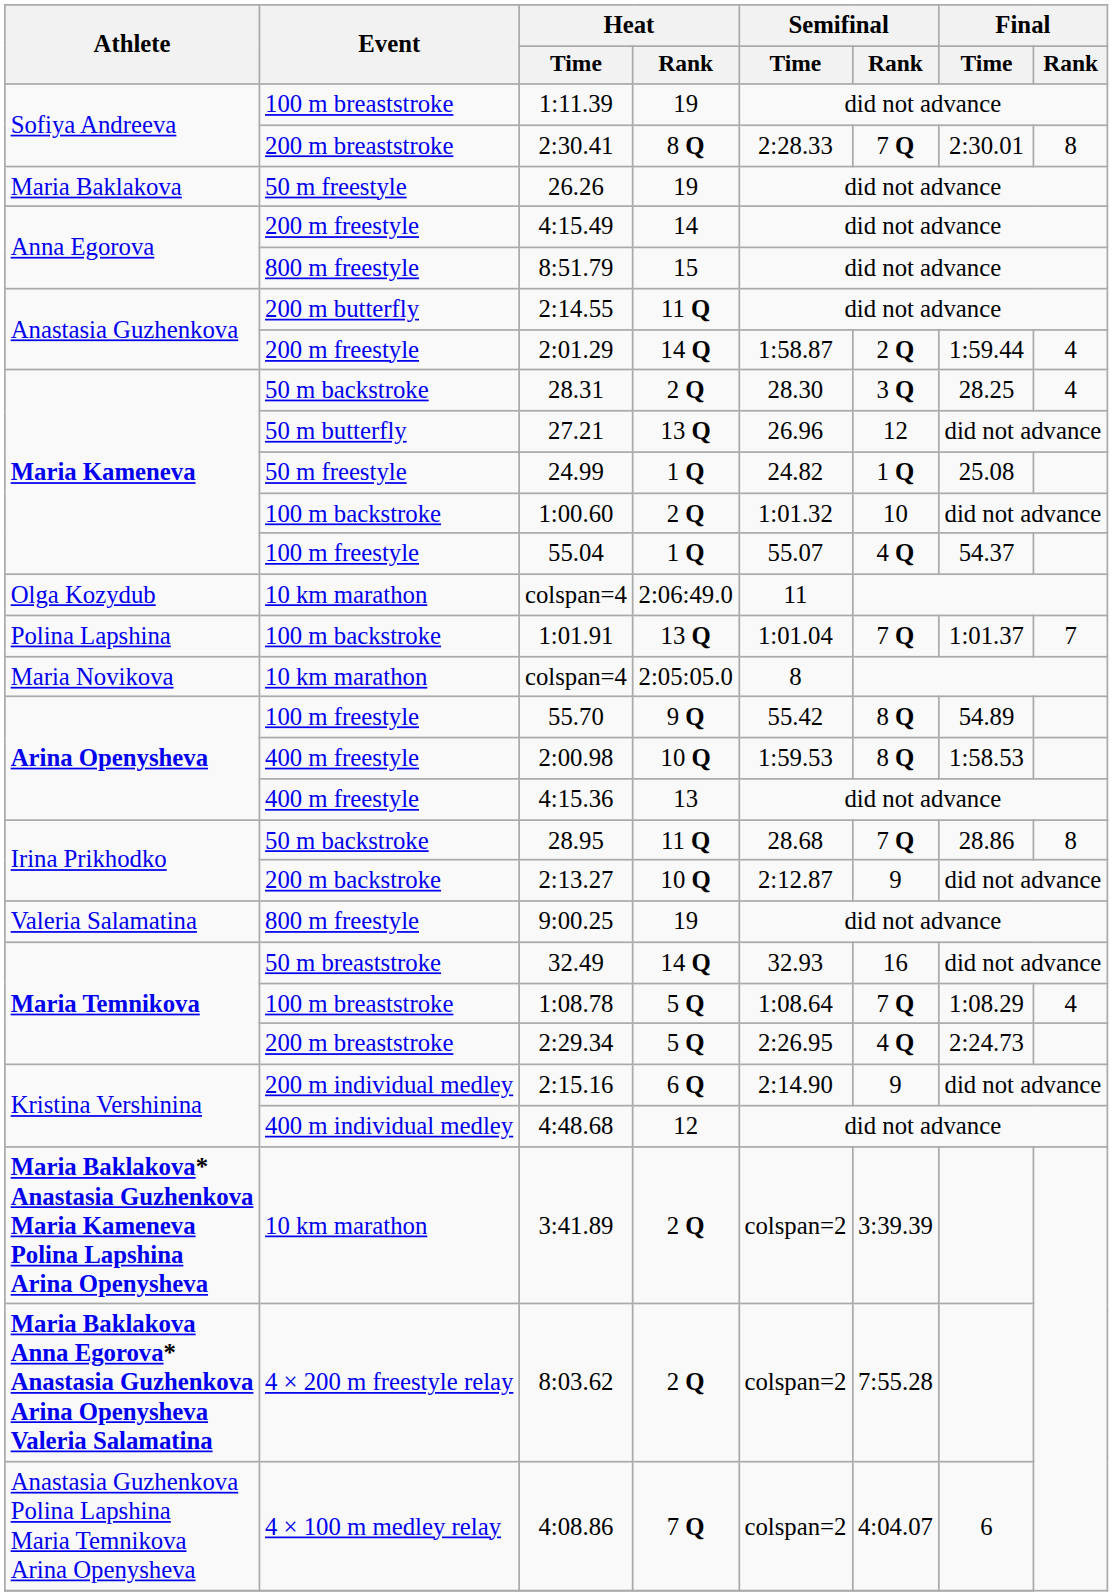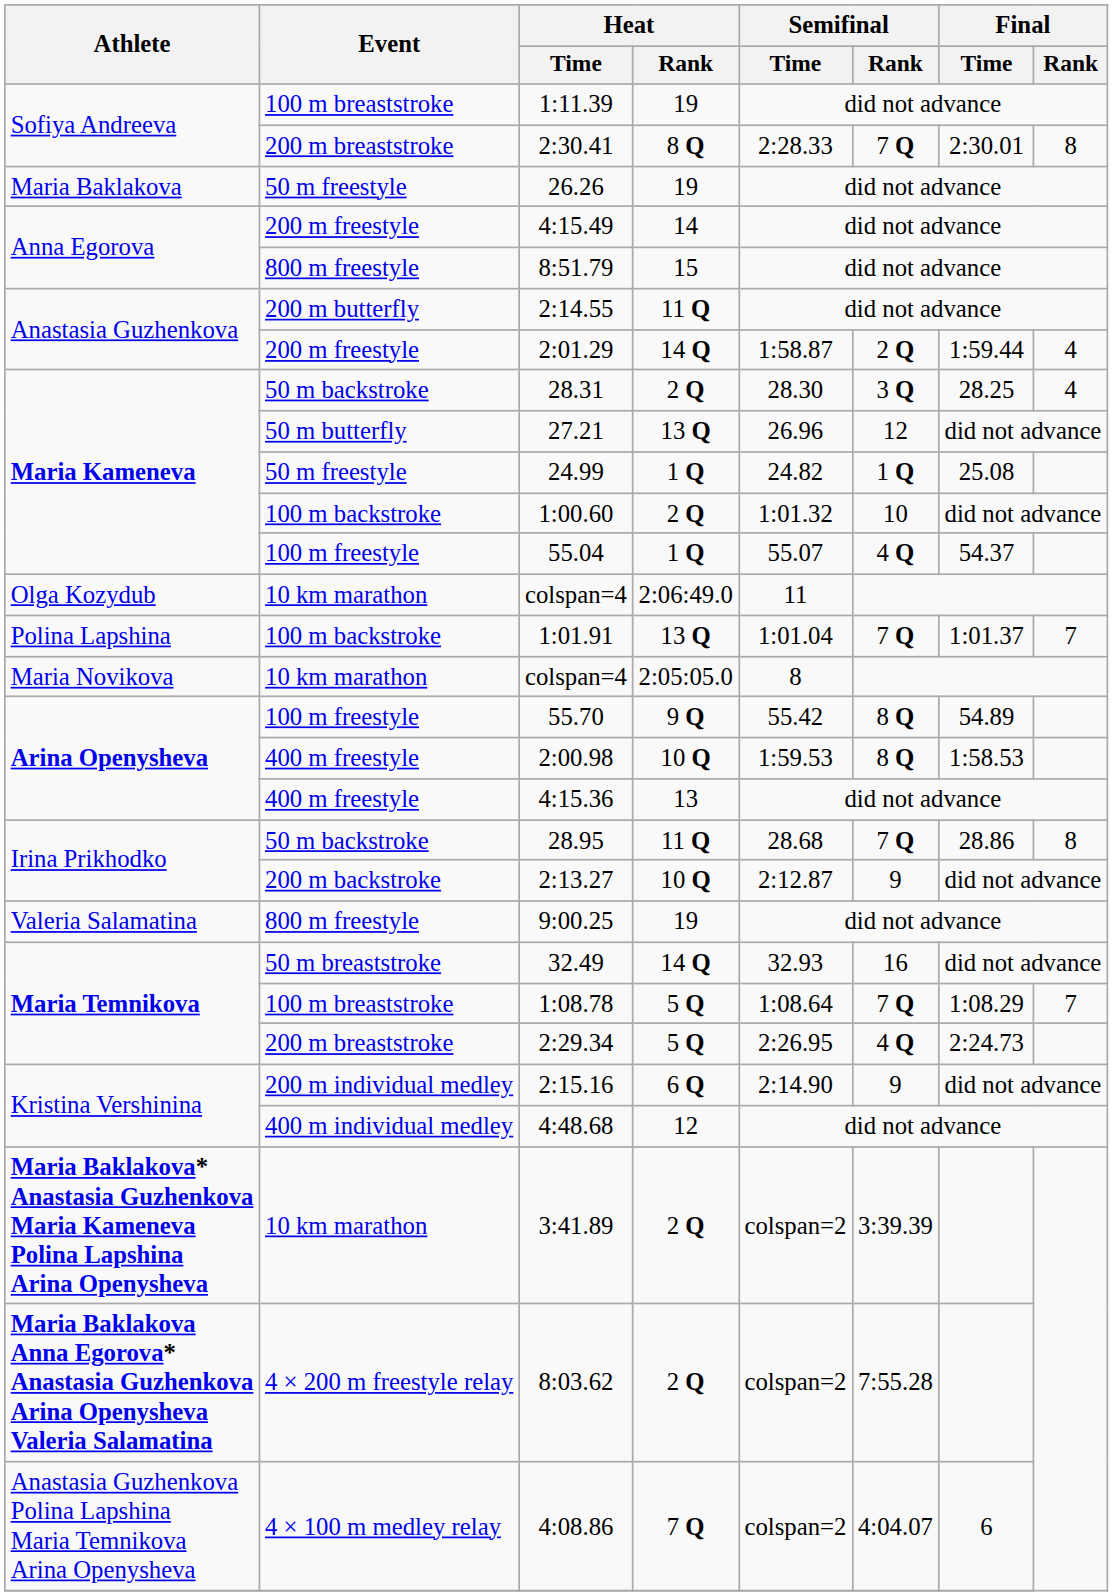(1071, 1003) 4 -> (1071, 1003) 7
